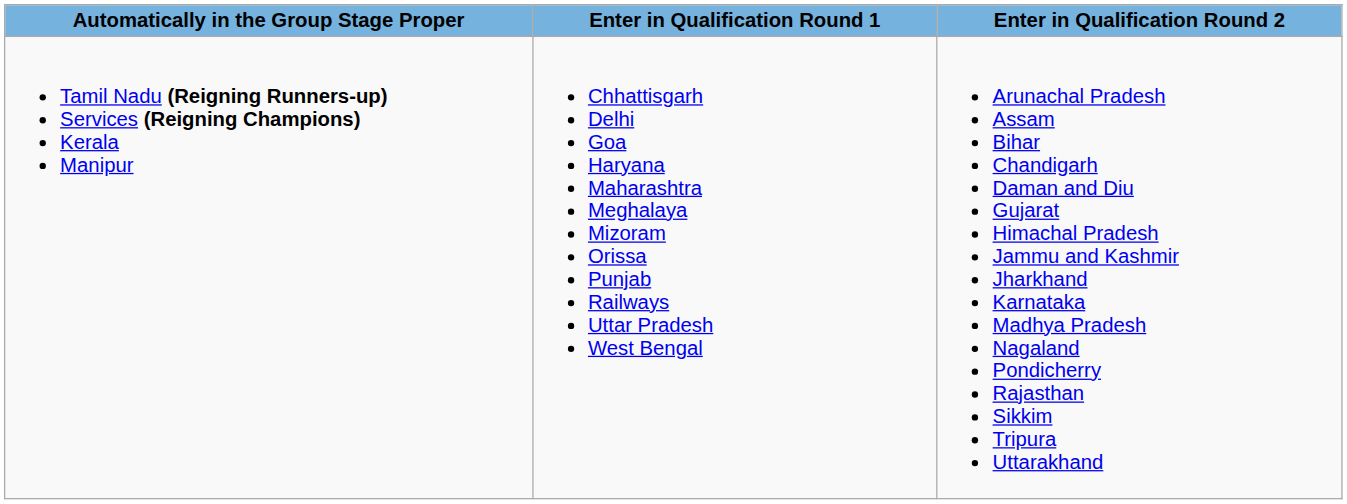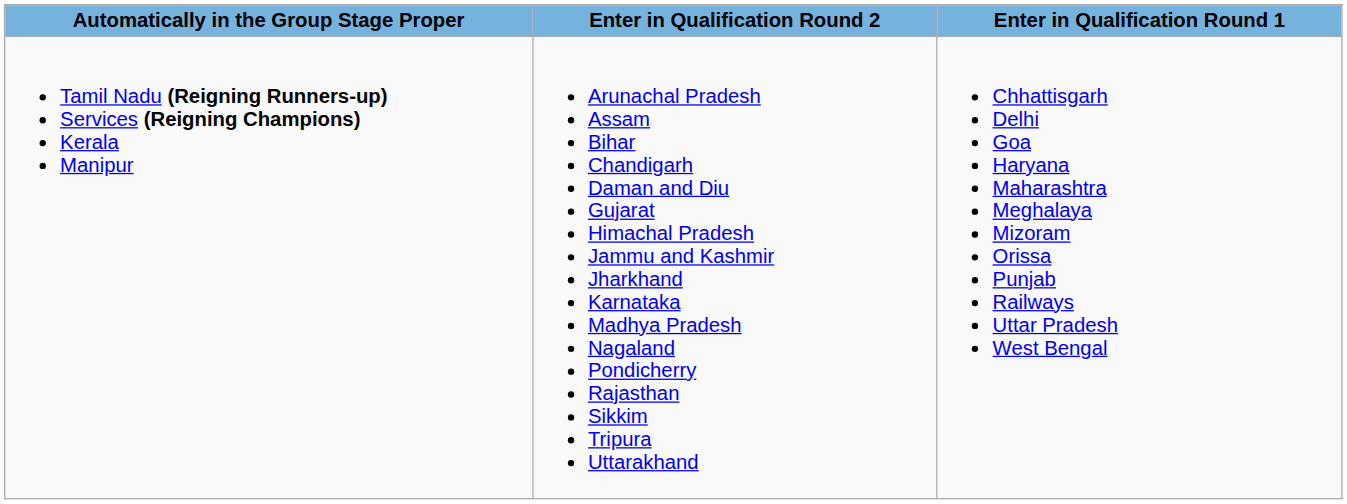columns swapped: (735, 20) <-> (1139, 20)
